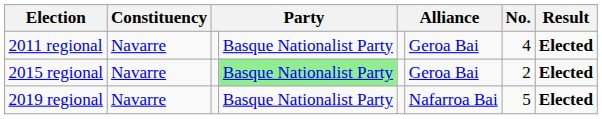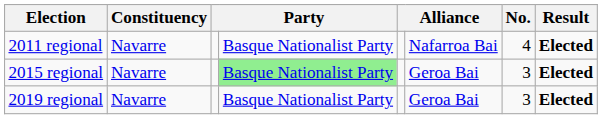(444, 45) Geroa Bai -> (453, 45) Nafarroa Bai
(527, 72) 2 -> (527, 72) 3
(453, 99) Nafarroa Bai -> (444, 99) Geroa Bai
(527, 99) 5 -> (527, 99) 3
